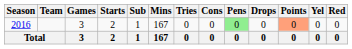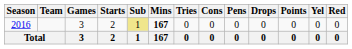(138, 24) no background -> (138, 24) khaki background
(161, 24) normal -> (161, 24) bold
(237, 24) lightgreen background -> (237, 24) no background
(294, 24) lightsalmon background -> (294, 24) no background
